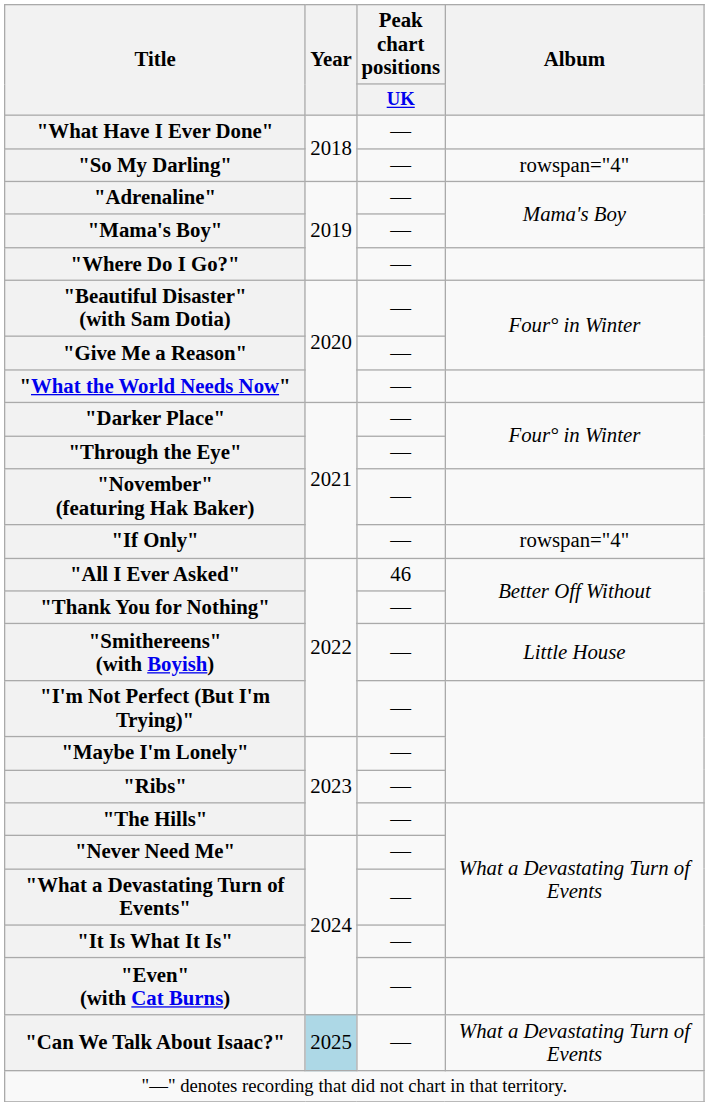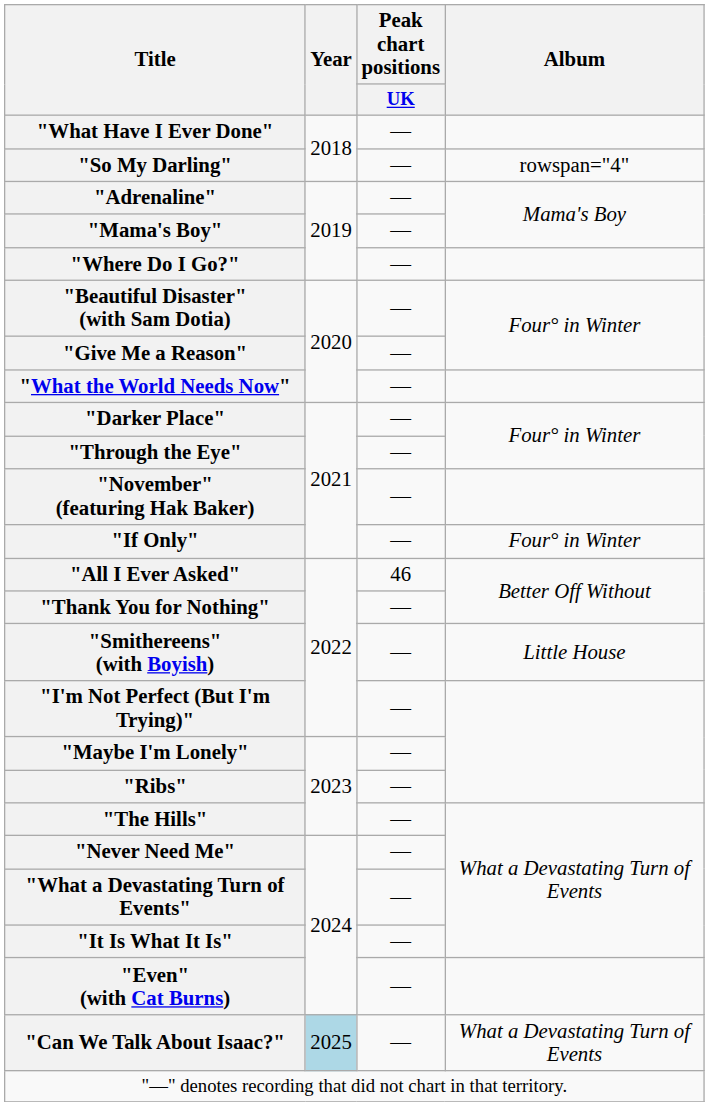(574, 541) rowspan="4" -> (574, 541) Four° in Winter
